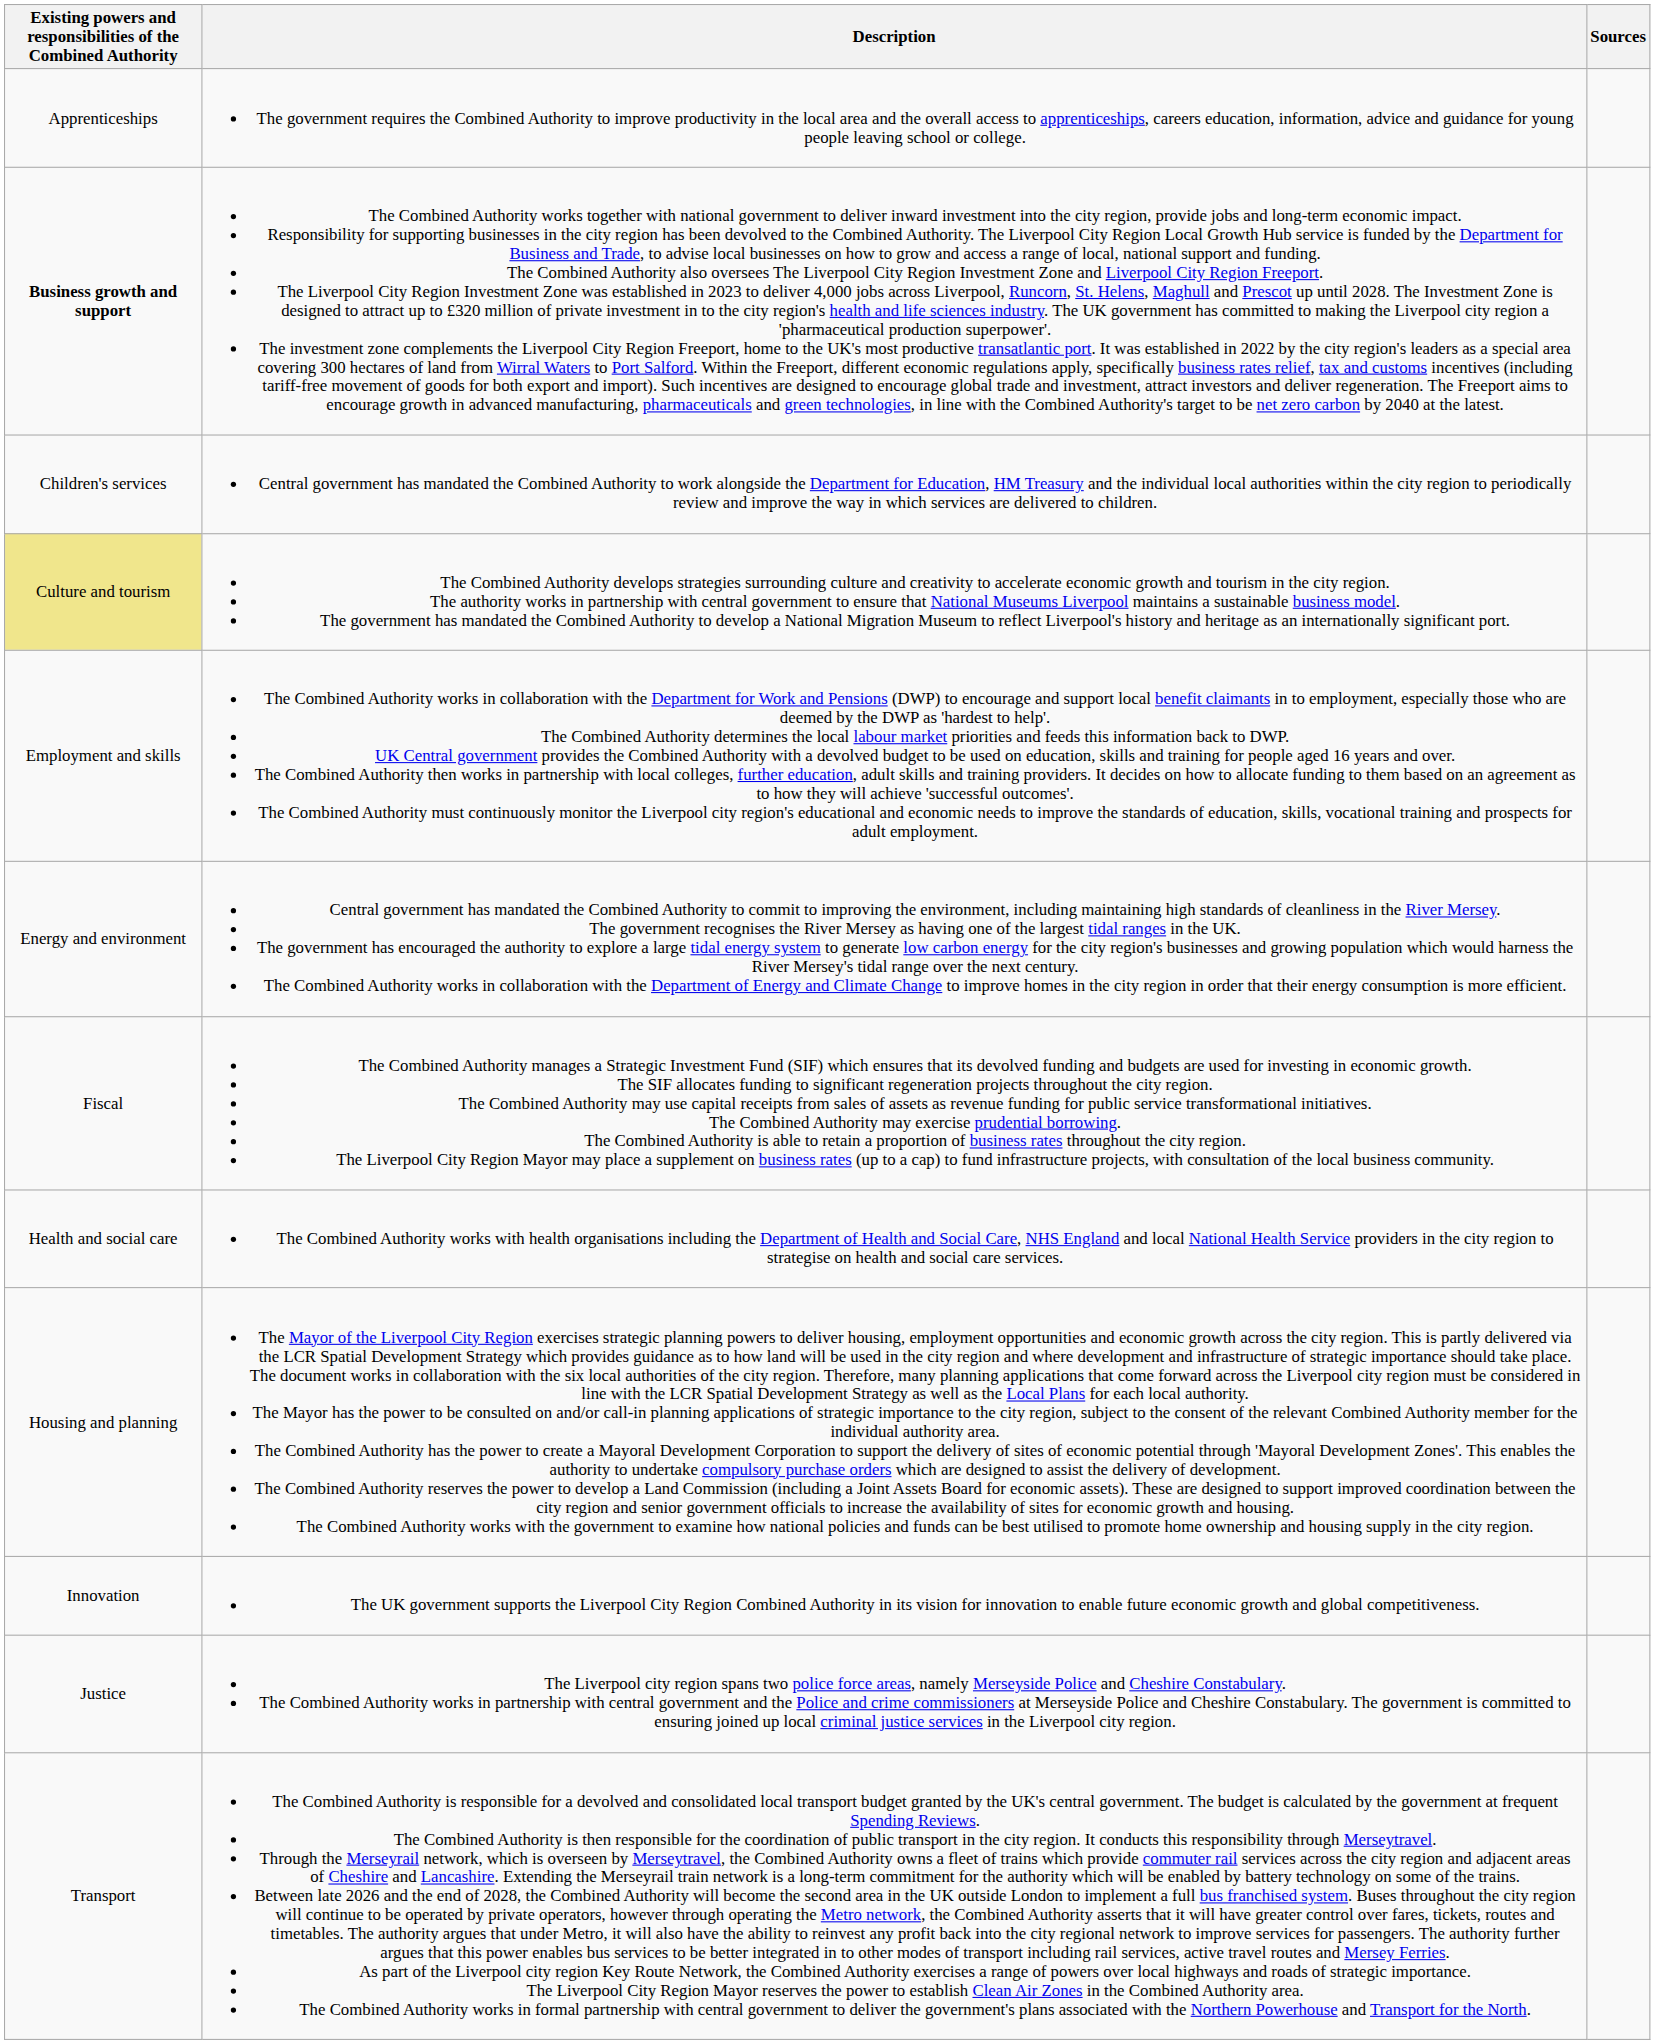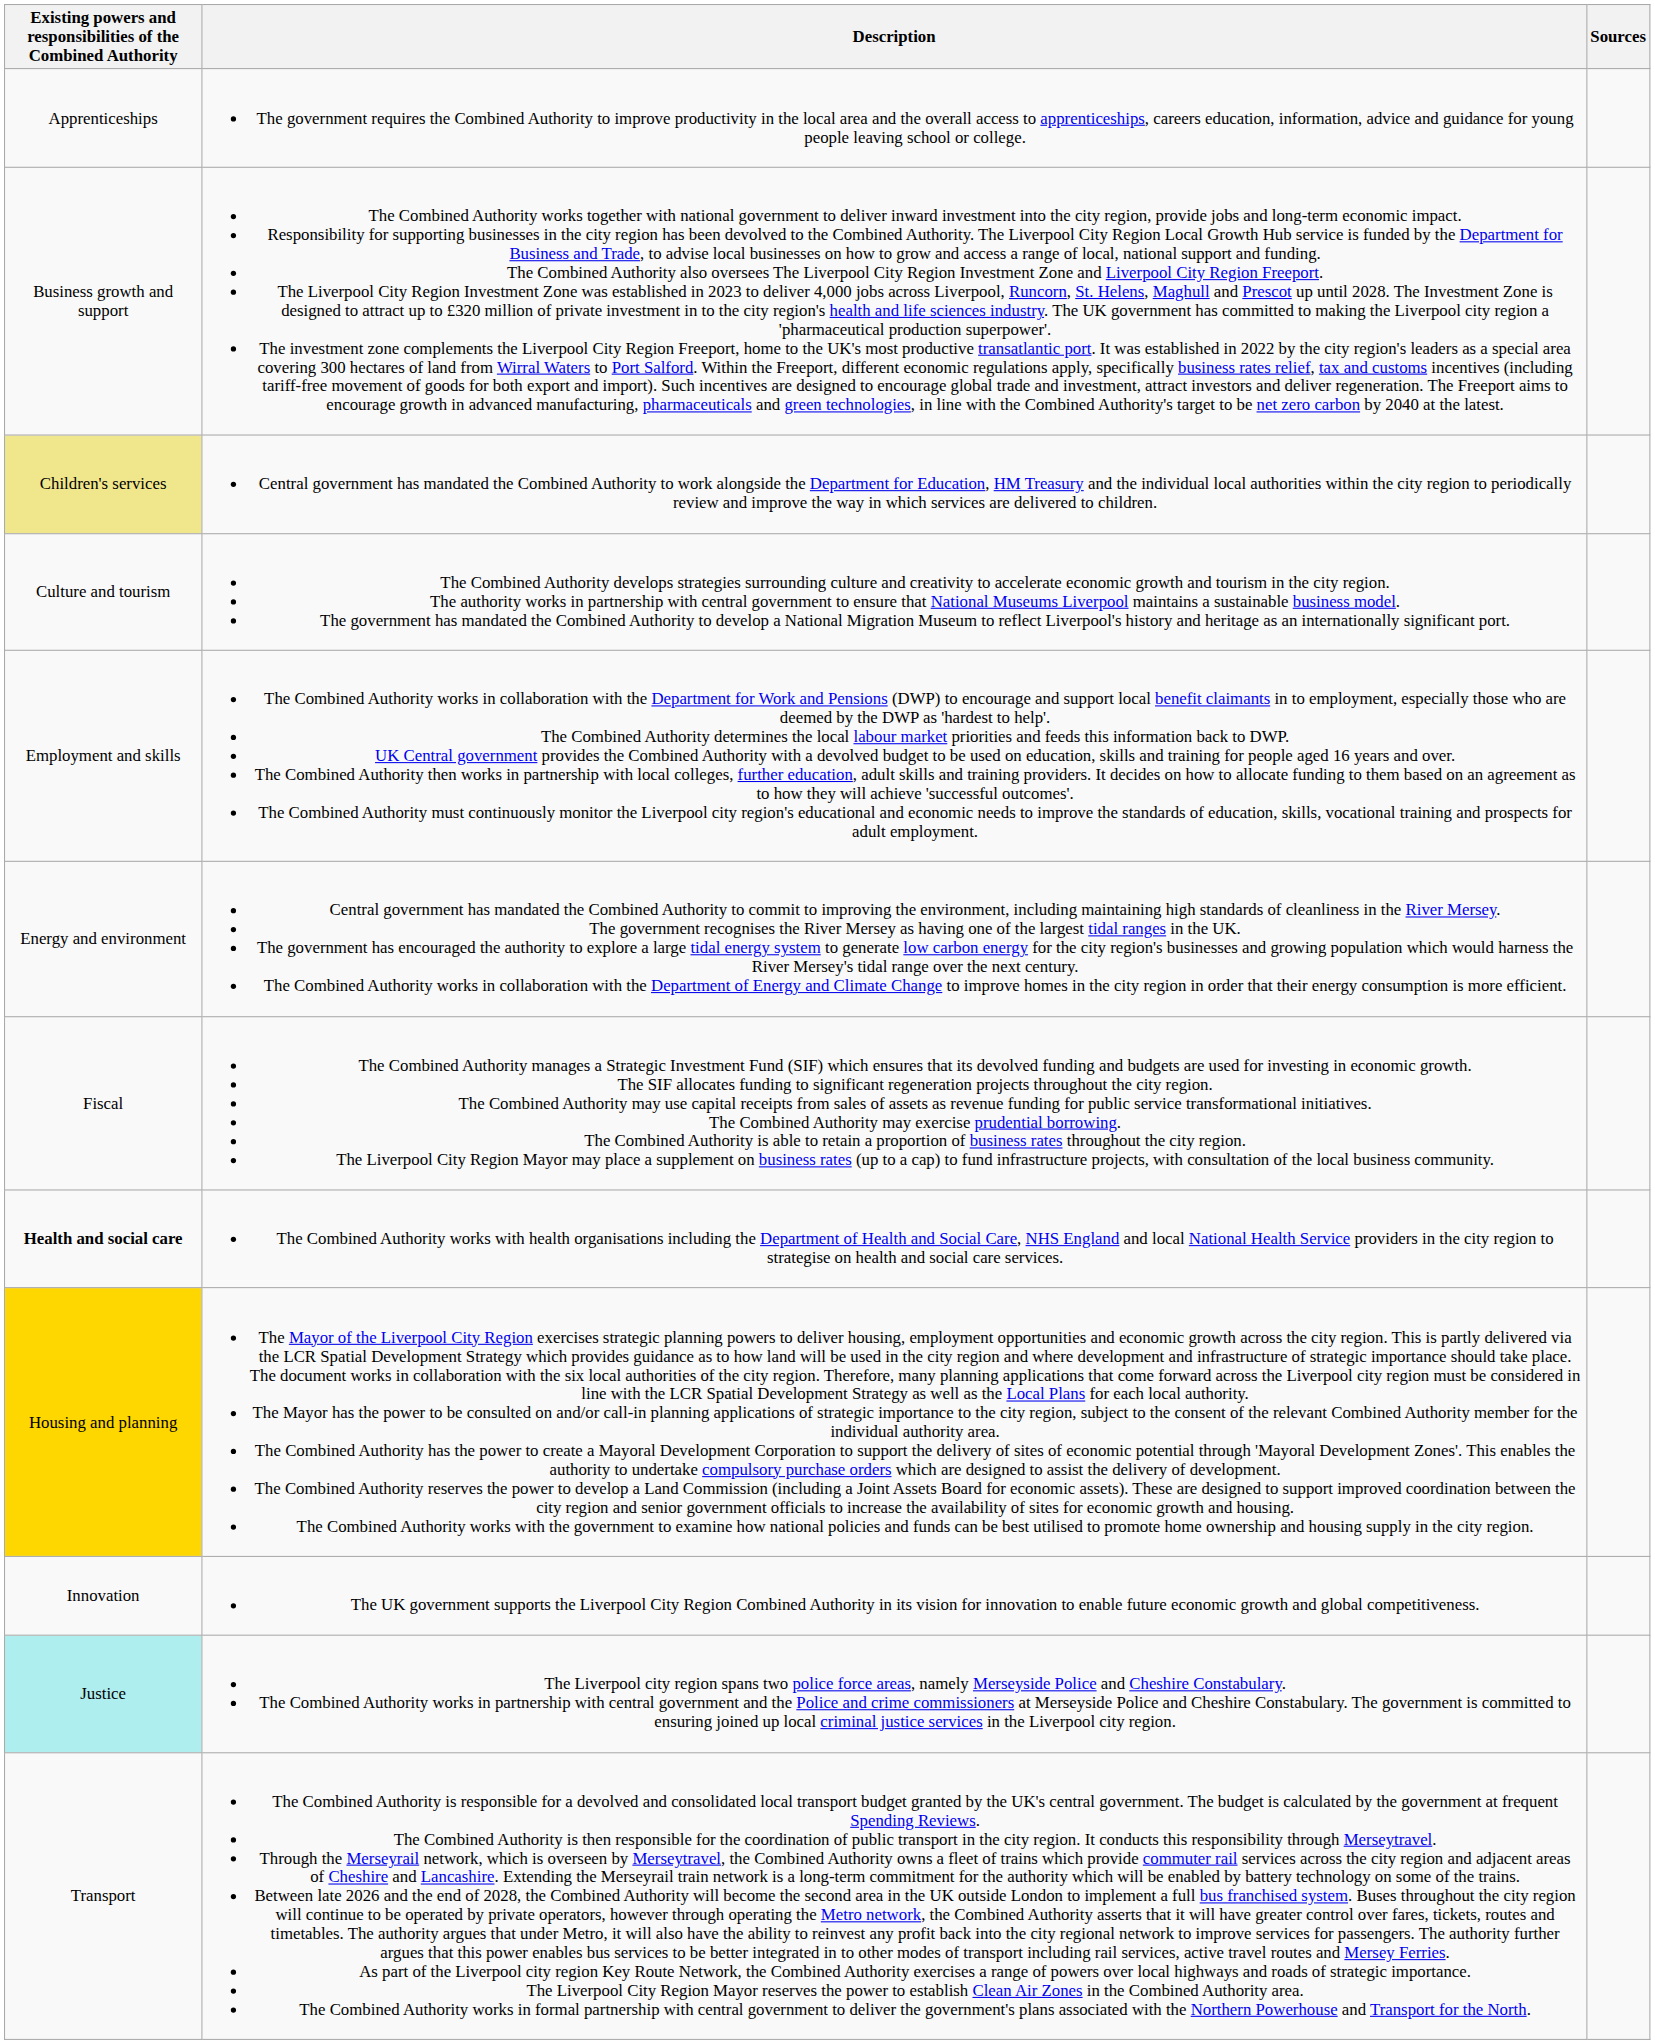(103, 301) bold -> (103, 301) normal
(103, 484) no background -> (103, 484) khaki background
(103, 591) khaki background -> (103, 591) no background
(103, 1238) normal -> (103, 1238) bold
(103, 1422) no background -> (103, 1422) gold background
(103, 1693) no background -> (103, 1693) paleturquoise background
